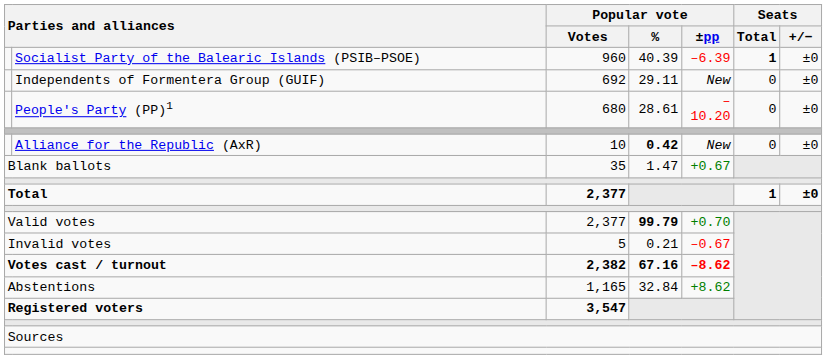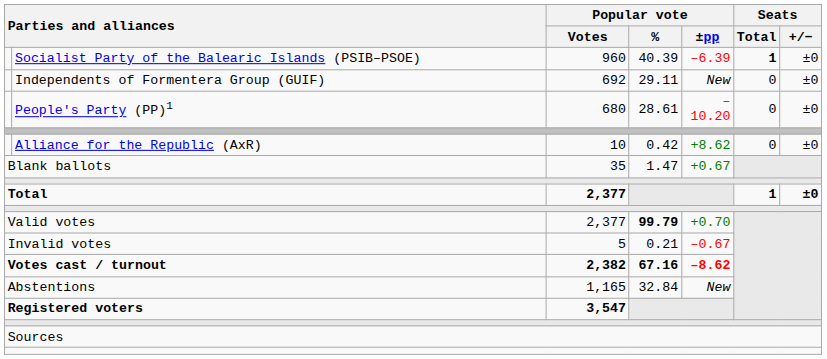(662, 145) bold -> (662, 145) normal
(718, 145) New -> (711, 145) +8.62
(711, 287) +8.62 -> (718, 287) New
